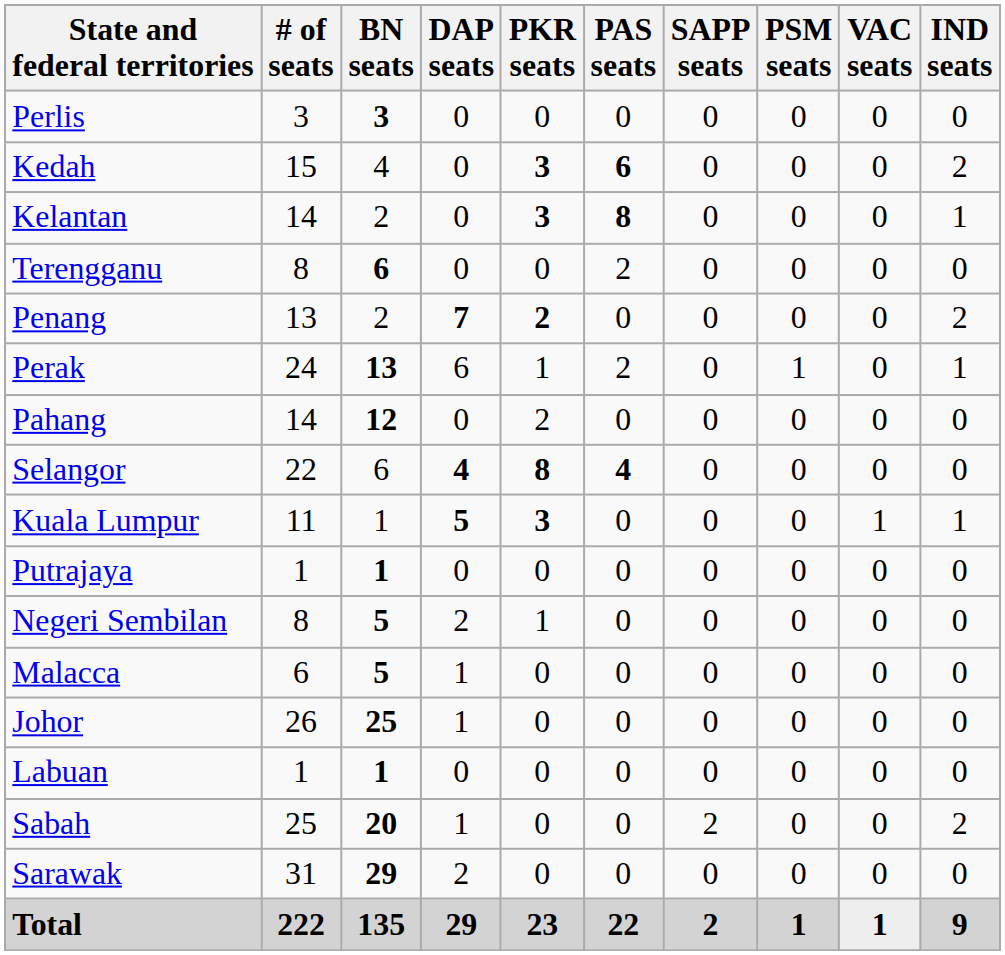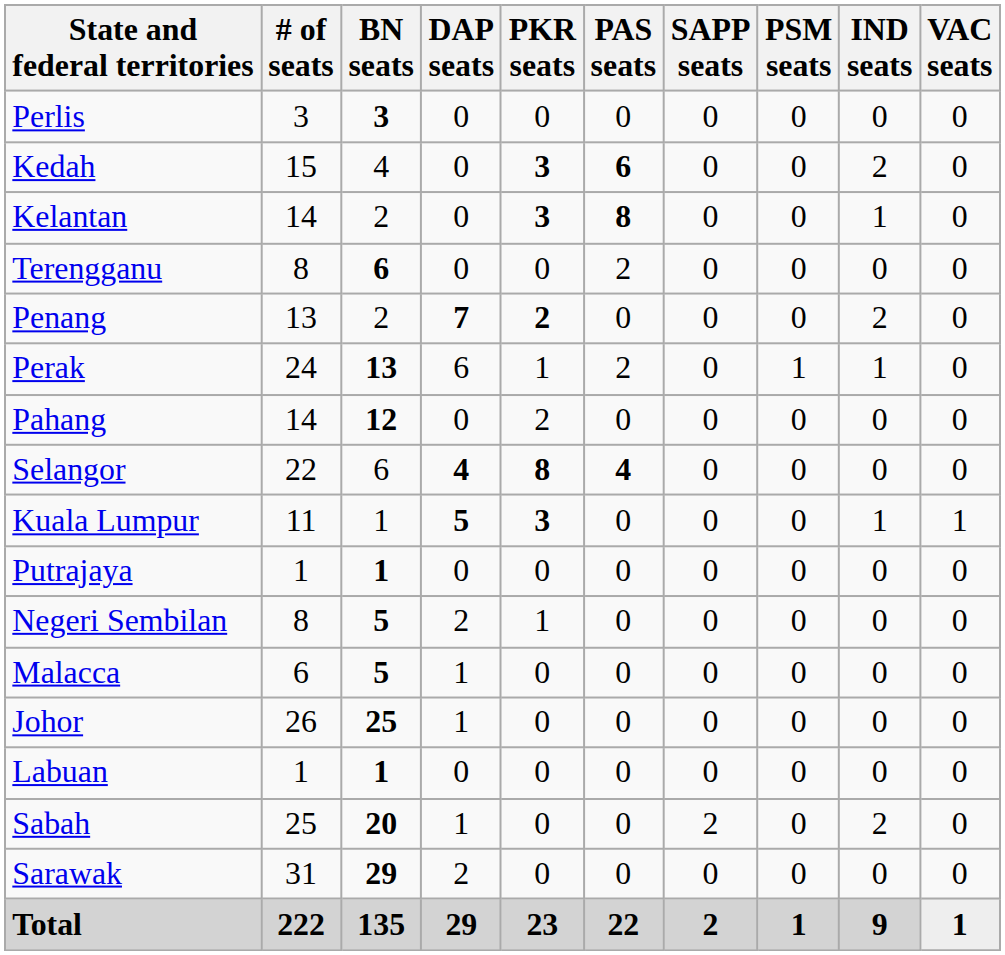columns swapped: (960, 47) <-> (880, 47)
